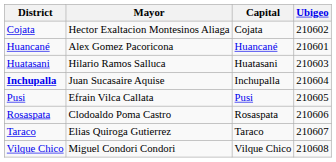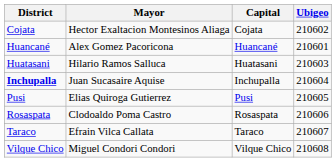(111, 98) Efrain Vilca Callata -> (120, 98) Elias Quiroga Gutierrez
(120, 132) Elias Quiroga Gutierrez -> (111, 132) Efrain Vilca Callata
